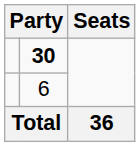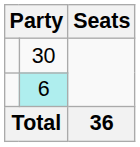(44, 55) bold -> (44, 55) normal
(44, 89) no background -> (44, 89) paleturquoise background
